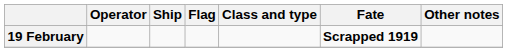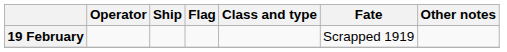(371, 36) bold -> (369, 36) normal
